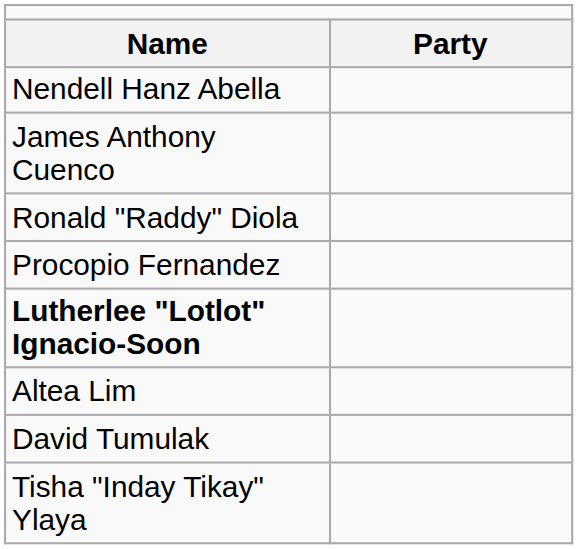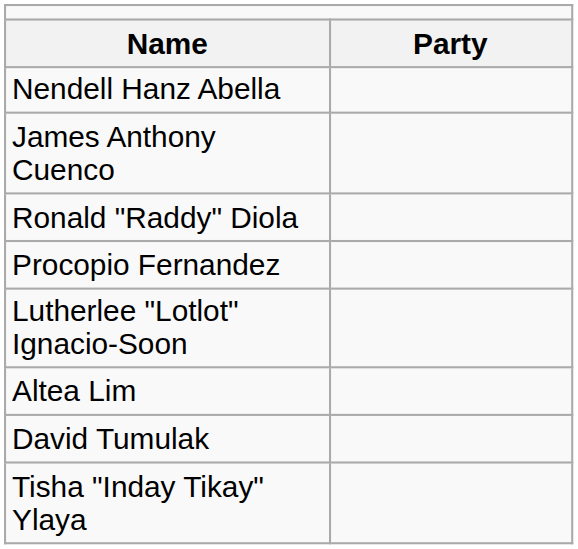(139, 328) bold -> (125, 328) normal
